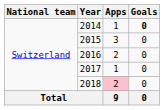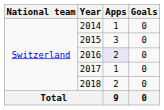(144, 26) bold -> (144, 26) normal
(116, 55) no background -> (116, 55) lavender background
(116, 84) pink background -> (116, 84) no background
